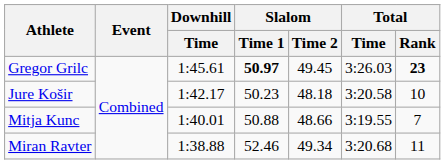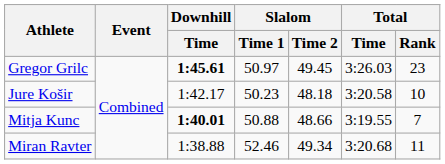(201, 69) normal -> (201, 69) bold
(262, 69) bold -> (262, 69) normal
(417, 69) bold -> (417, 69) normal
(201, 120) normal -> (201, 120) bold
